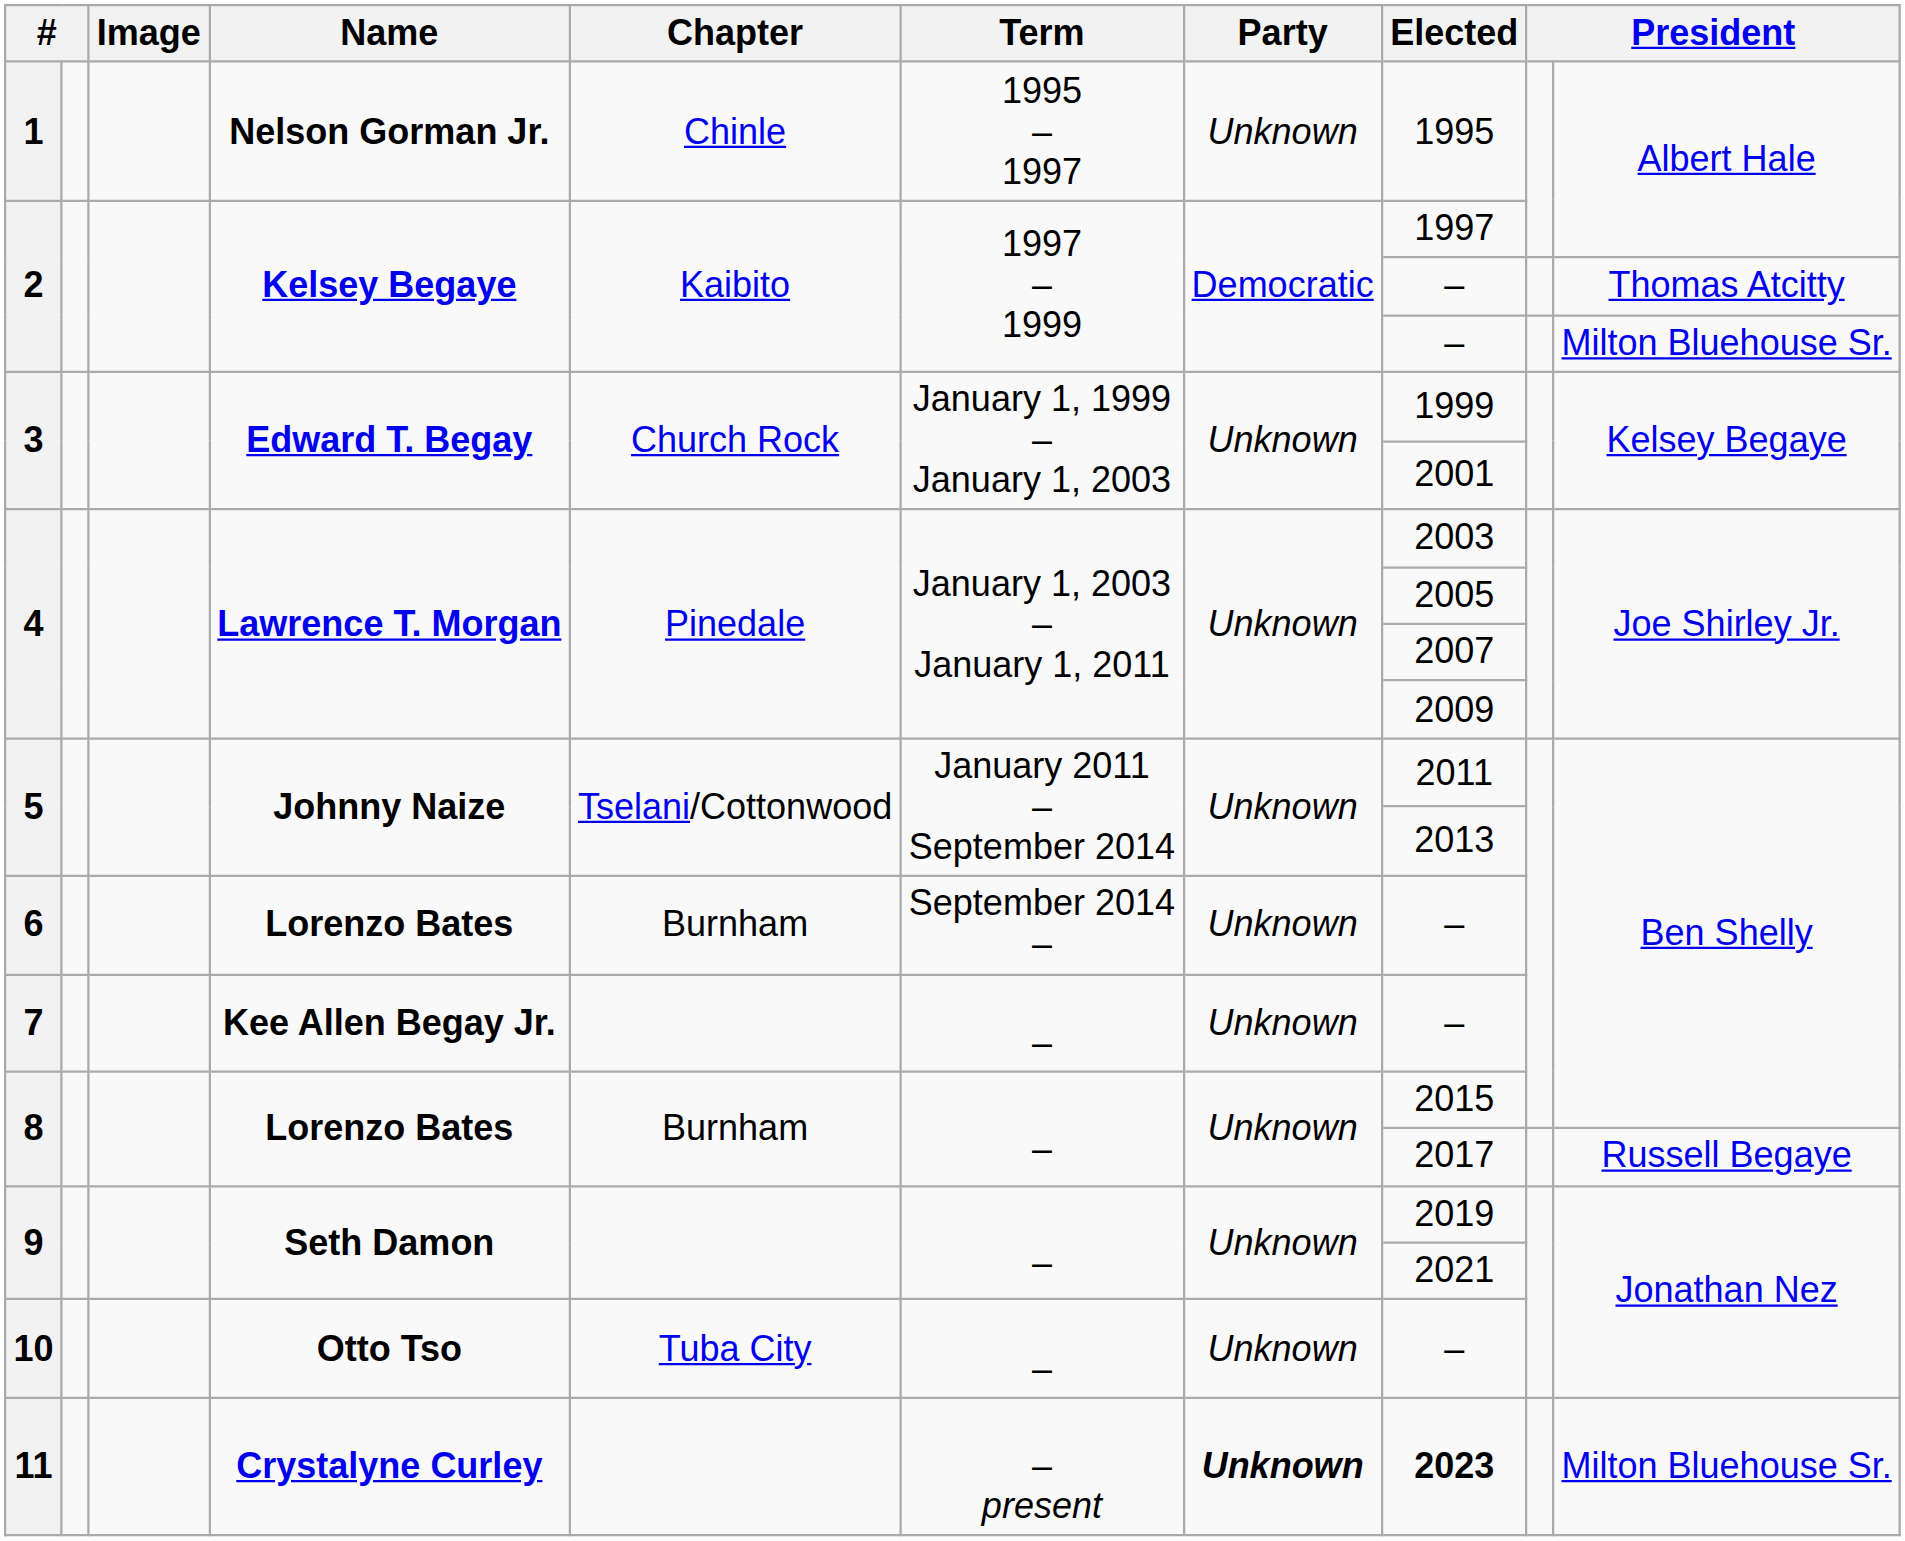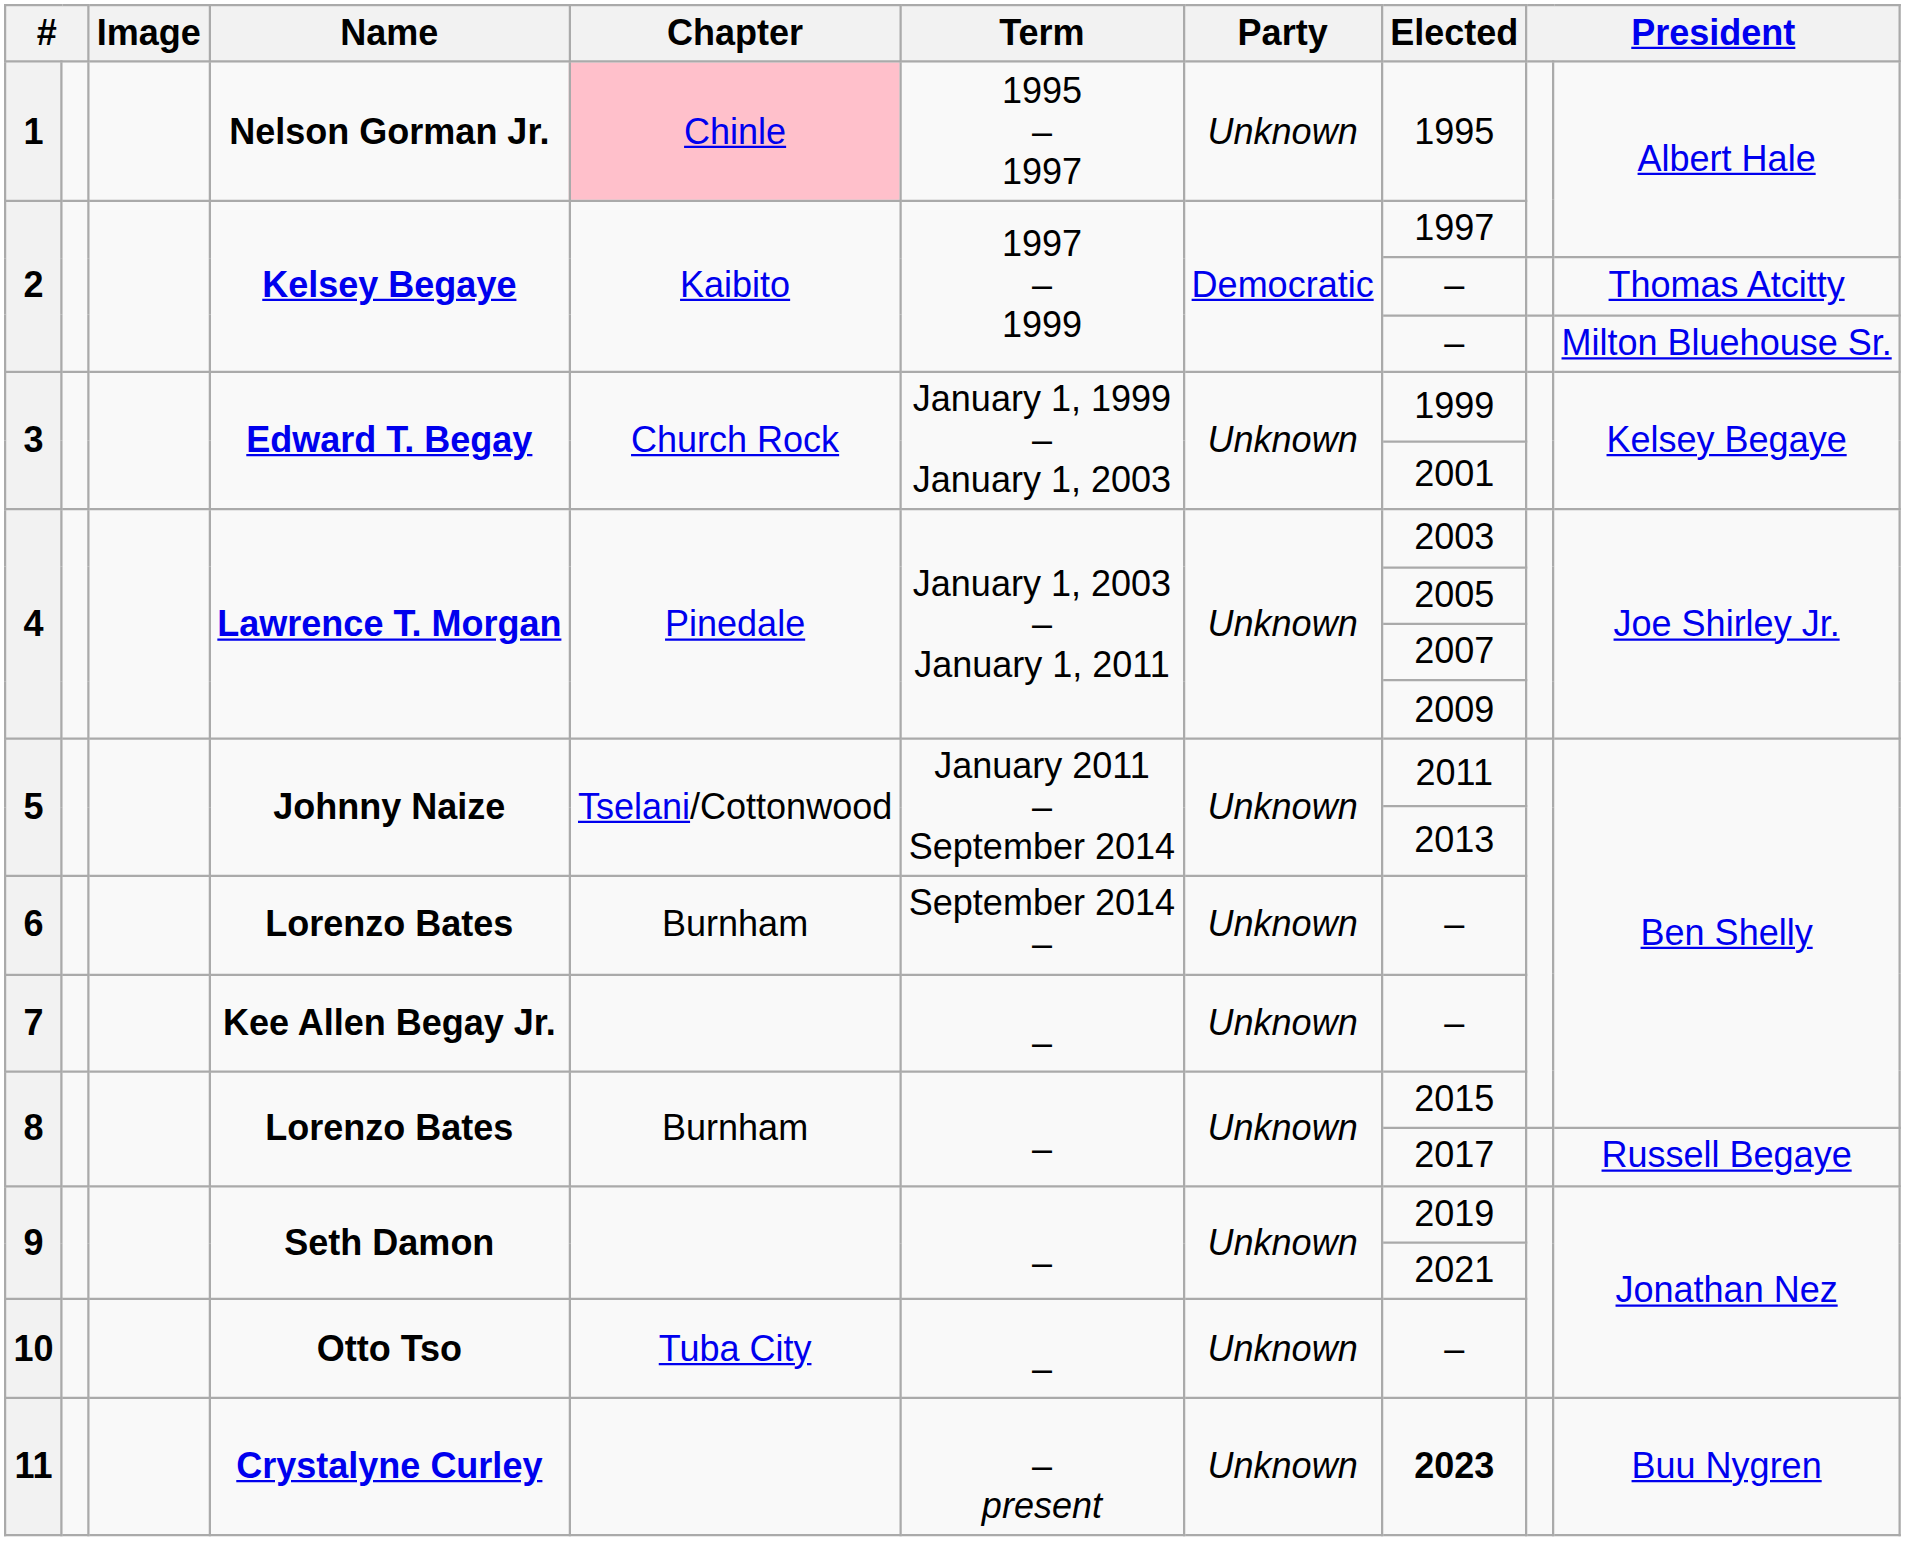(735, 130) no background -> (735, 130) pink background
(1283, 1465) bold -> (1283, 1465) normal
(1727, 1465) Milton Bluehouse Sr. -> (1727, 1465) Buu Nygren
